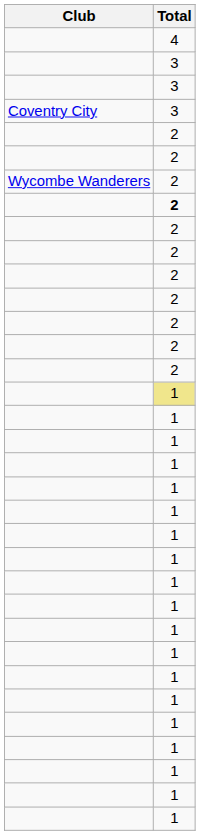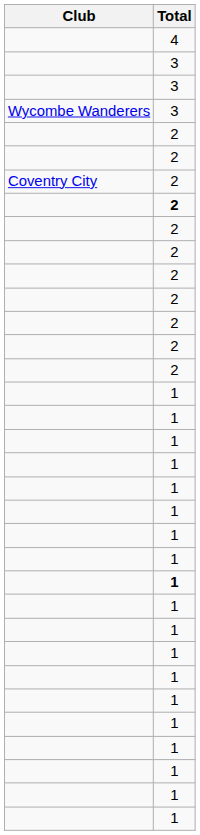(53, 110) Coventry City -> (79, 110) Wycombe Wanderers
(79, 181) Wycombe Wanderers -> (53, 181) Coventry City
(174, 393) khaki background -> (174, 393) no background
(174, 582) normal -> (174, 582) bold
